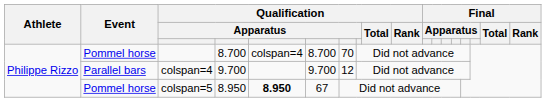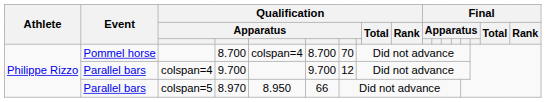(120, 89) Pommel horse -> (115, 89) Parallel bars
(232, 89) 8.950 -> (232, 89) 8.970
(277, 89) bold -> (277, 89) normal
(322, 89) 67 -> (322, 89) 66
